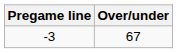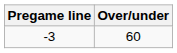(133, 36) 67 -> (133, 36) 60
